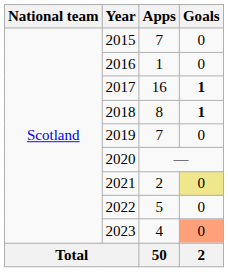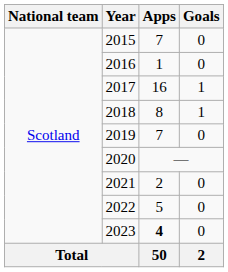(201, 87) bold -> (201, 87) normal
(201, 111) bold -> (201, 111) normal
(201, 183) khaki background -> (201, 183) no background
(159, 231) normal -> (159, 231) bold
(201, 231) lightsalmon background -> (201, 231) no background
